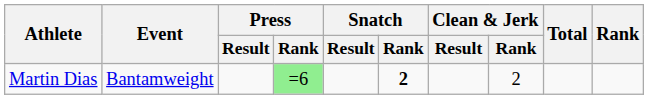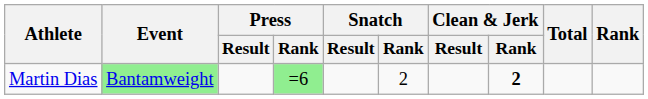(160, 79) no background -> (160, 79) lightgreen background
(403, 79) bold -> (403, 79) normal
(516, 79) normal -> (516, 79) bold
